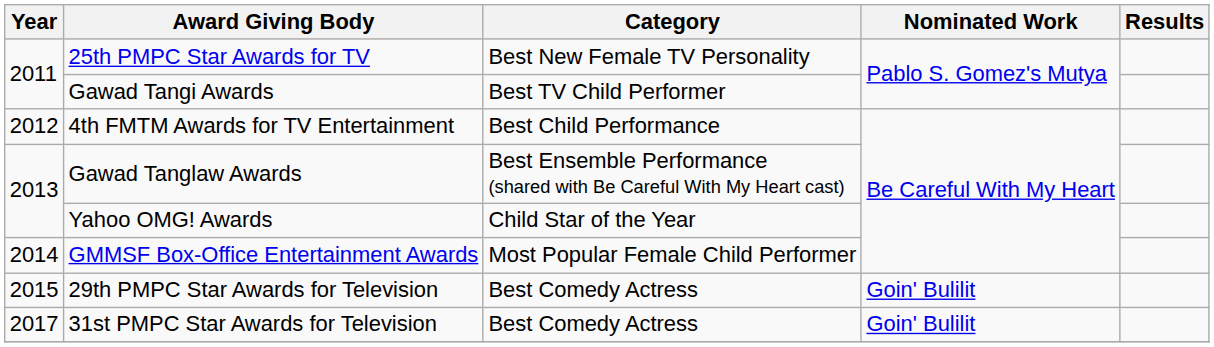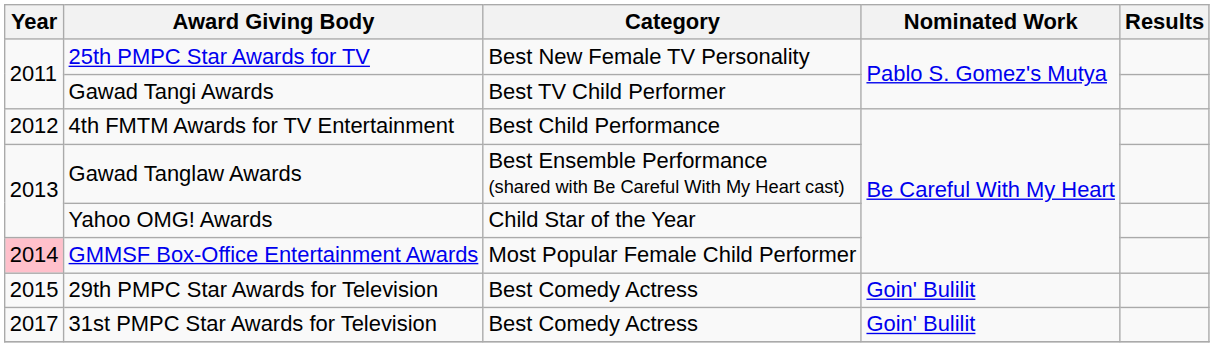(34, 255) no background -> (34, 255) pink background
